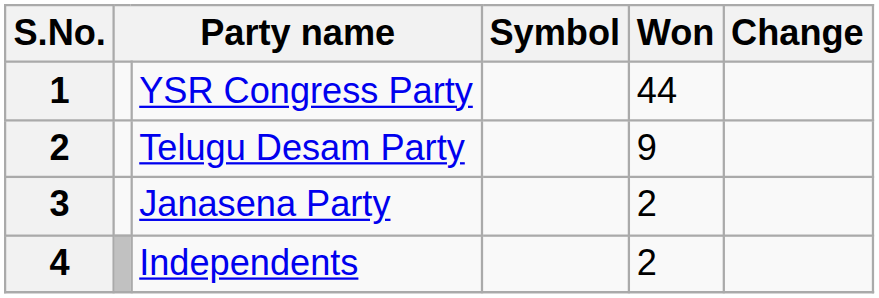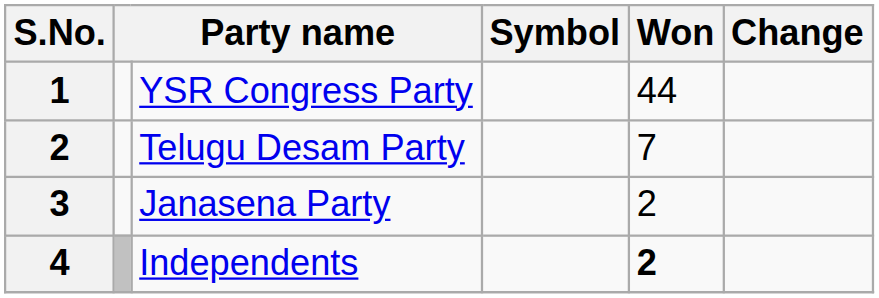(647, 147) 9 -> (647, 147) 7
(647, 262) normal -> (647, 262) bold
